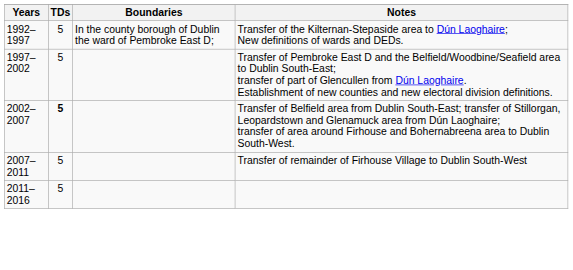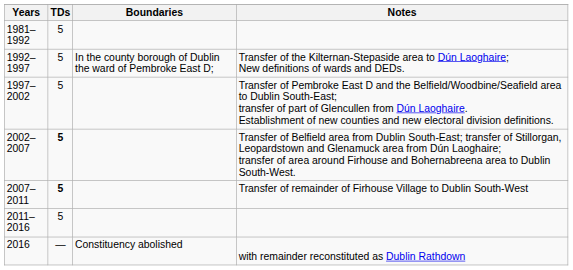+ row: (21, 35)
(60, 160) normal -> (60, 188) bold
+ row: (18, 245)
